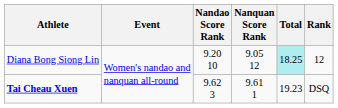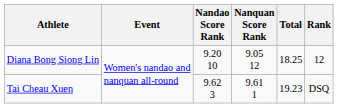(291, 60) paleturquoise background -> (291, 60) no background
(42, 89) bold -> (40, 89) normal
